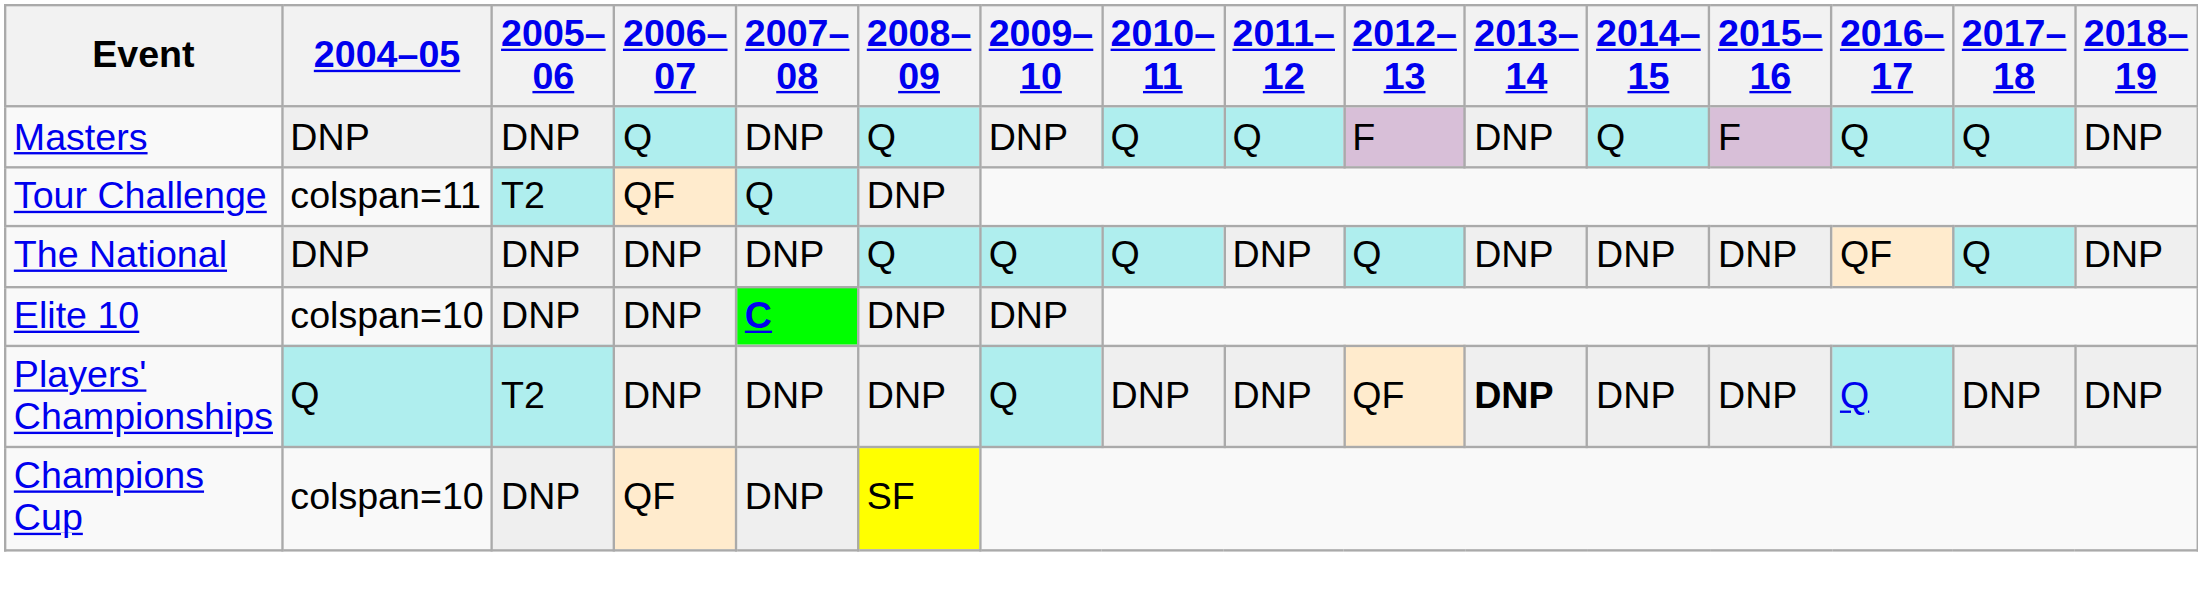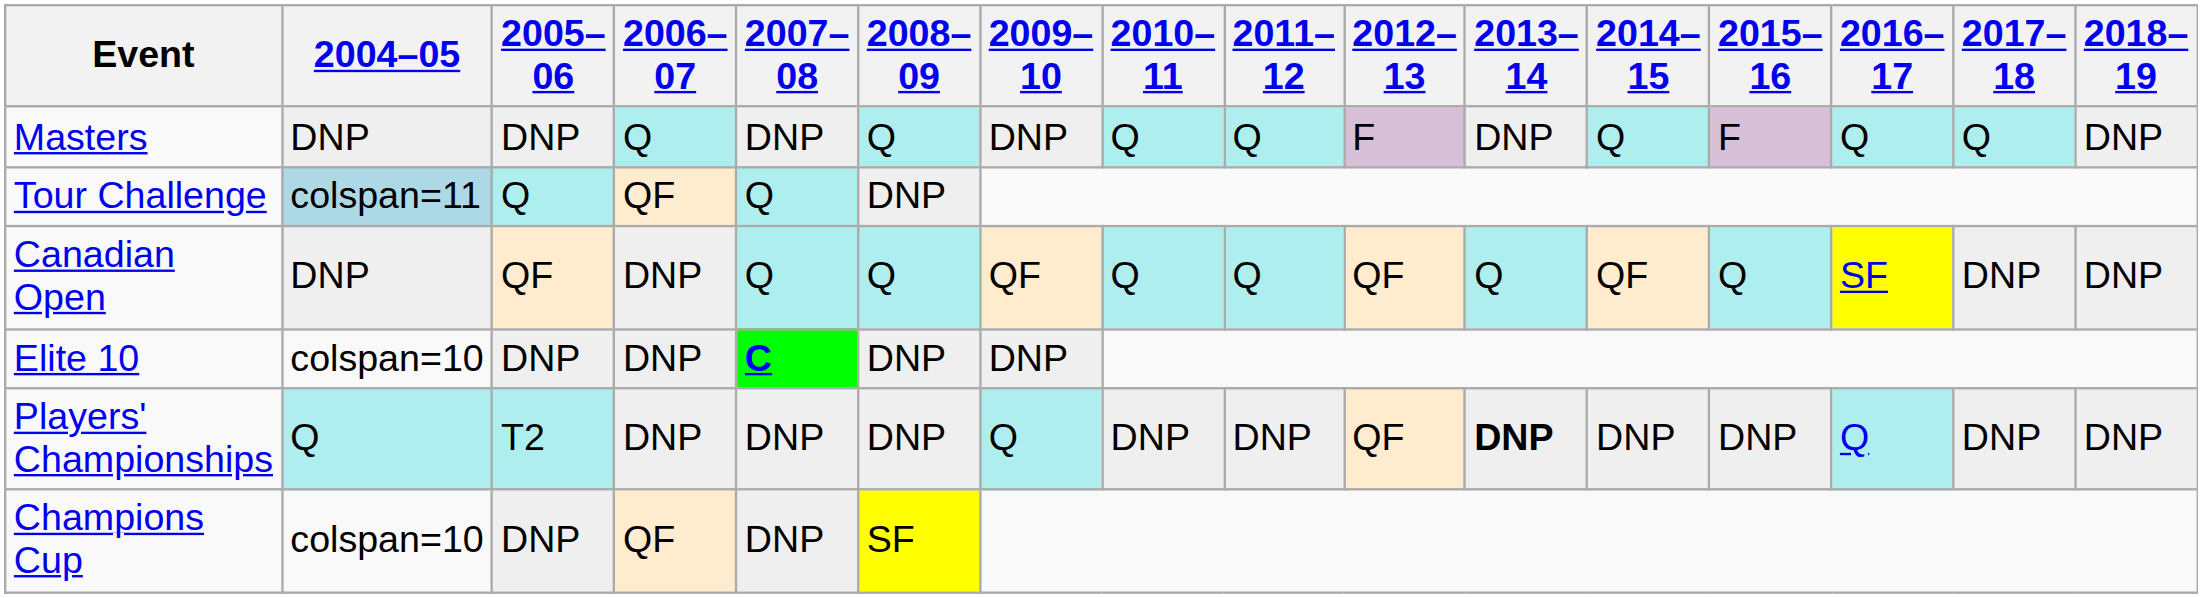(386, 195) no background -> (386, 195) lightblue background
(523, 195) T2 -> (516, 195) Q
- row: (120, 255)
+ row: (94, 276)
